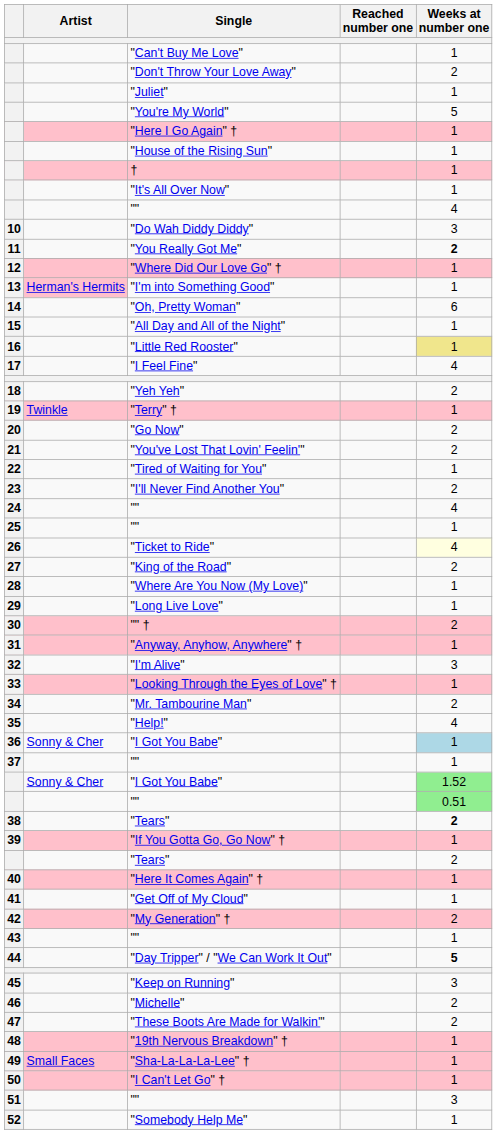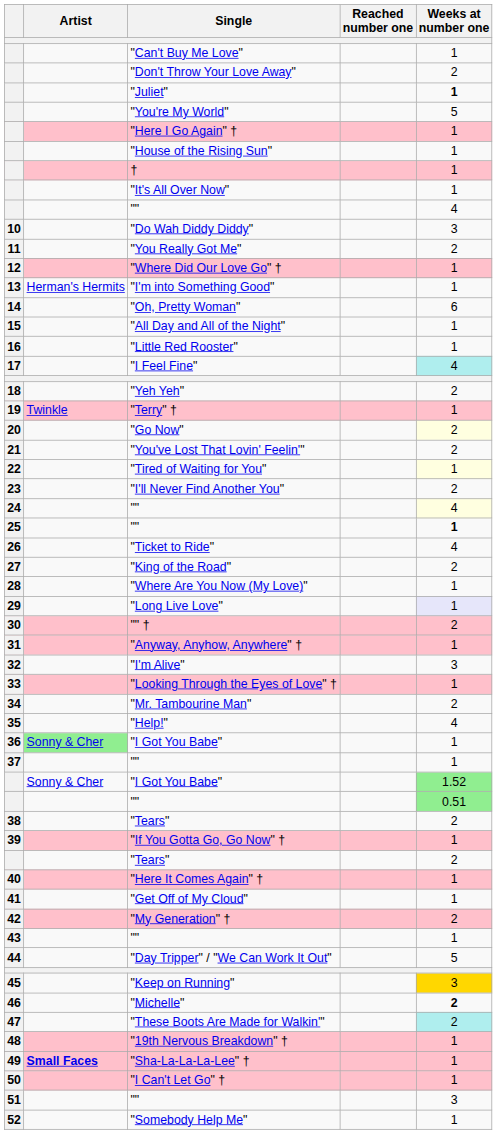(454, 92) normal -> (454, 92) bold
(454, 248) bold -> (454, 248) normal
(76, 287) pink background -> (76, 287) no background
(454, 346) khaki background -> (454, 346) no background
(454, 365) no background -> (454, 365) paleturquoise background
(454, 430) no background -> (454, 430) lightyellow background
(454, 469) no background -> (454, 469) lightyellow background
(454, 508) no background -> (454, 508) lightyellow background
(454, 527) normal -> (454, 527) bold
(454, 547) lightyellow background -> (454, 547) no background
(454, 606) no background -> (454, 606) lavender background
(65, 742) no background -> (65, 742) lightgreen background
(454, 742) lightblue background -> (454, 742) no background
(454, 821) bold -> (454, 821) normal
(454, 957) bold -> (454, 957) normal
(454, 983) no background -> (454, 983) gold background
(454, 1002) normal -> (454, 1002) bold
(454, 1022) no background -> (454, 1022) paleturquoise background
(60, 1061) normal -> (62, 1061) bold
